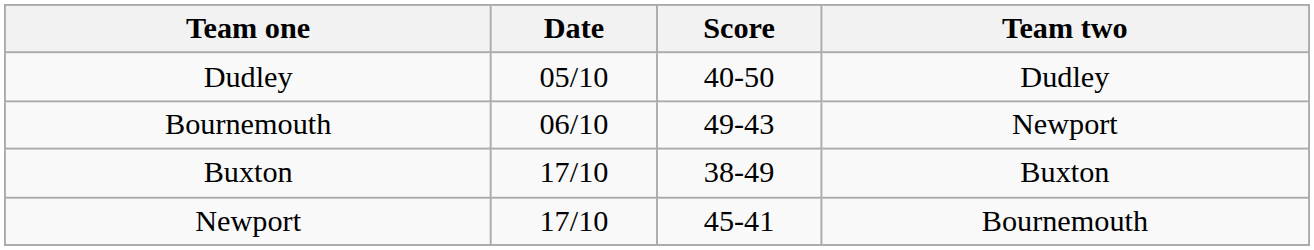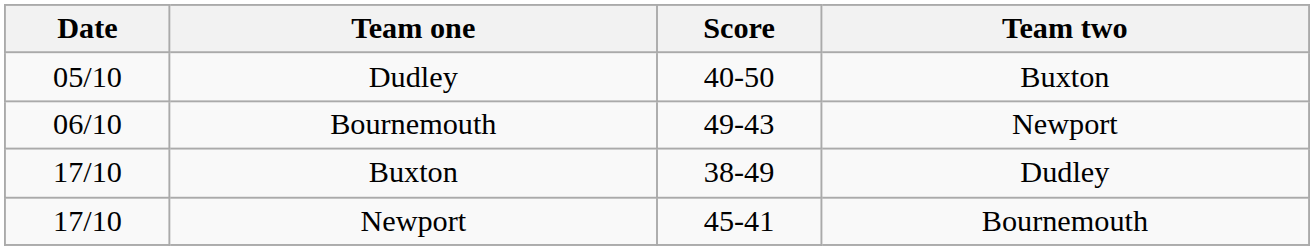columns swapped: (574, 28) <-> (248, 28)
(1065, 76) Dudley -> (1065, 76) Buxton
(1065, 172) Buxton -> (1065, 172) Dudley
